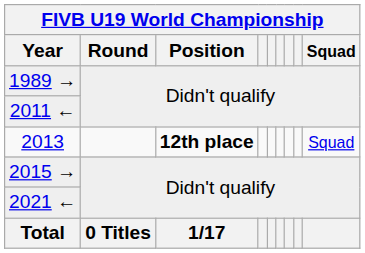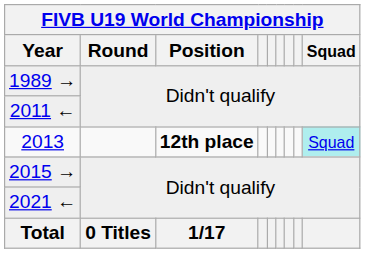(331, 142) no background -> (331, 142) paleturquoise background
